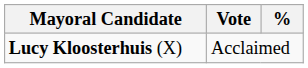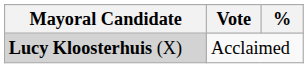(95, 47) no background -> (95, 47) lightgrey background
